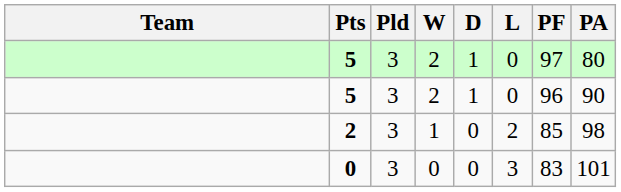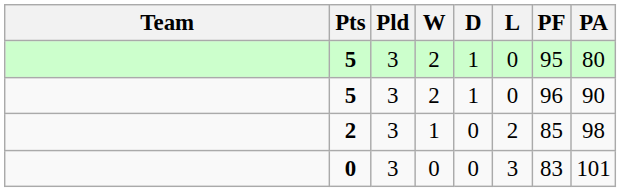(552, 58) 97 -> (552, 58) 95
